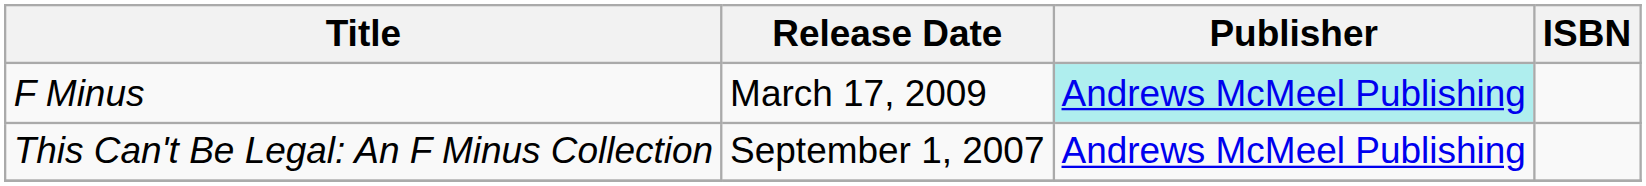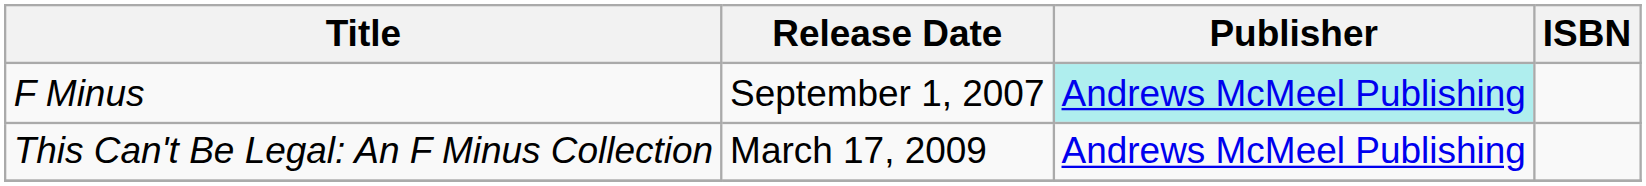(859, 92) March 17, 2009 -> (887, 92) September 1, 2007
(887, 151) September 1, 2007 -> (859, 151) March 17, 2009
